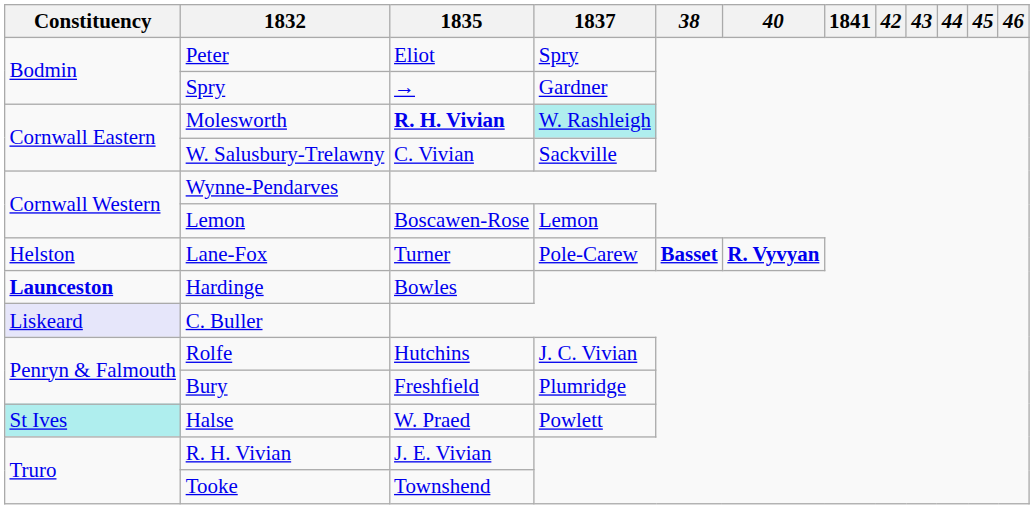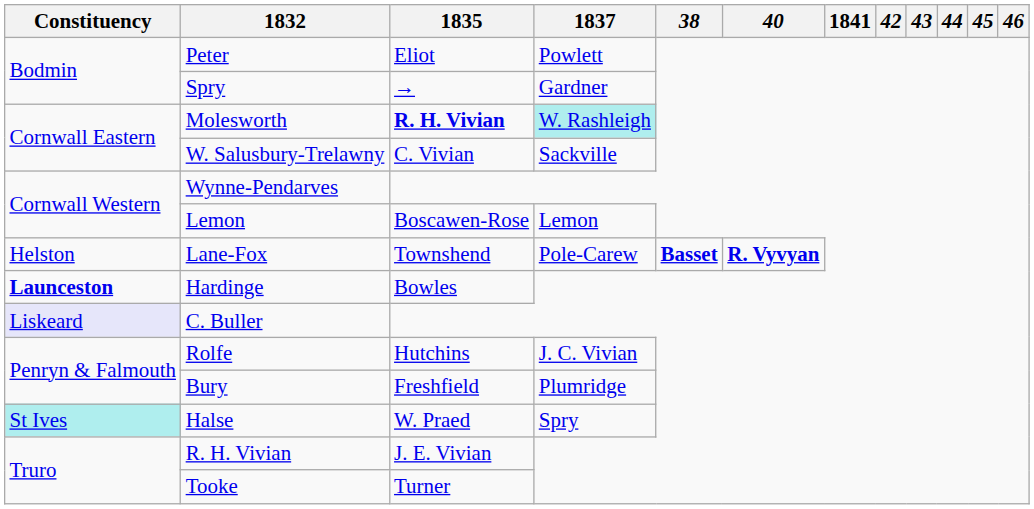(559, 54) Spry -> (571, 54) Powlett
(422, 253) Turner -> (442, 253) Townshend
(571, 420) Powlett -> (559, 420) Spry
(442, 486) Townshend -> (422, 486) Turner
